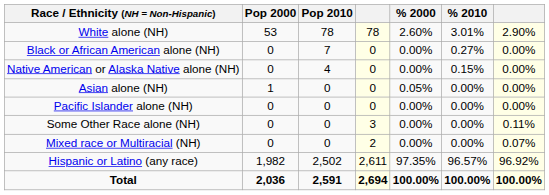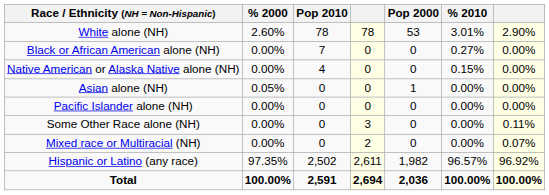columns swapped: (271, 13) <-> (416, 13)
